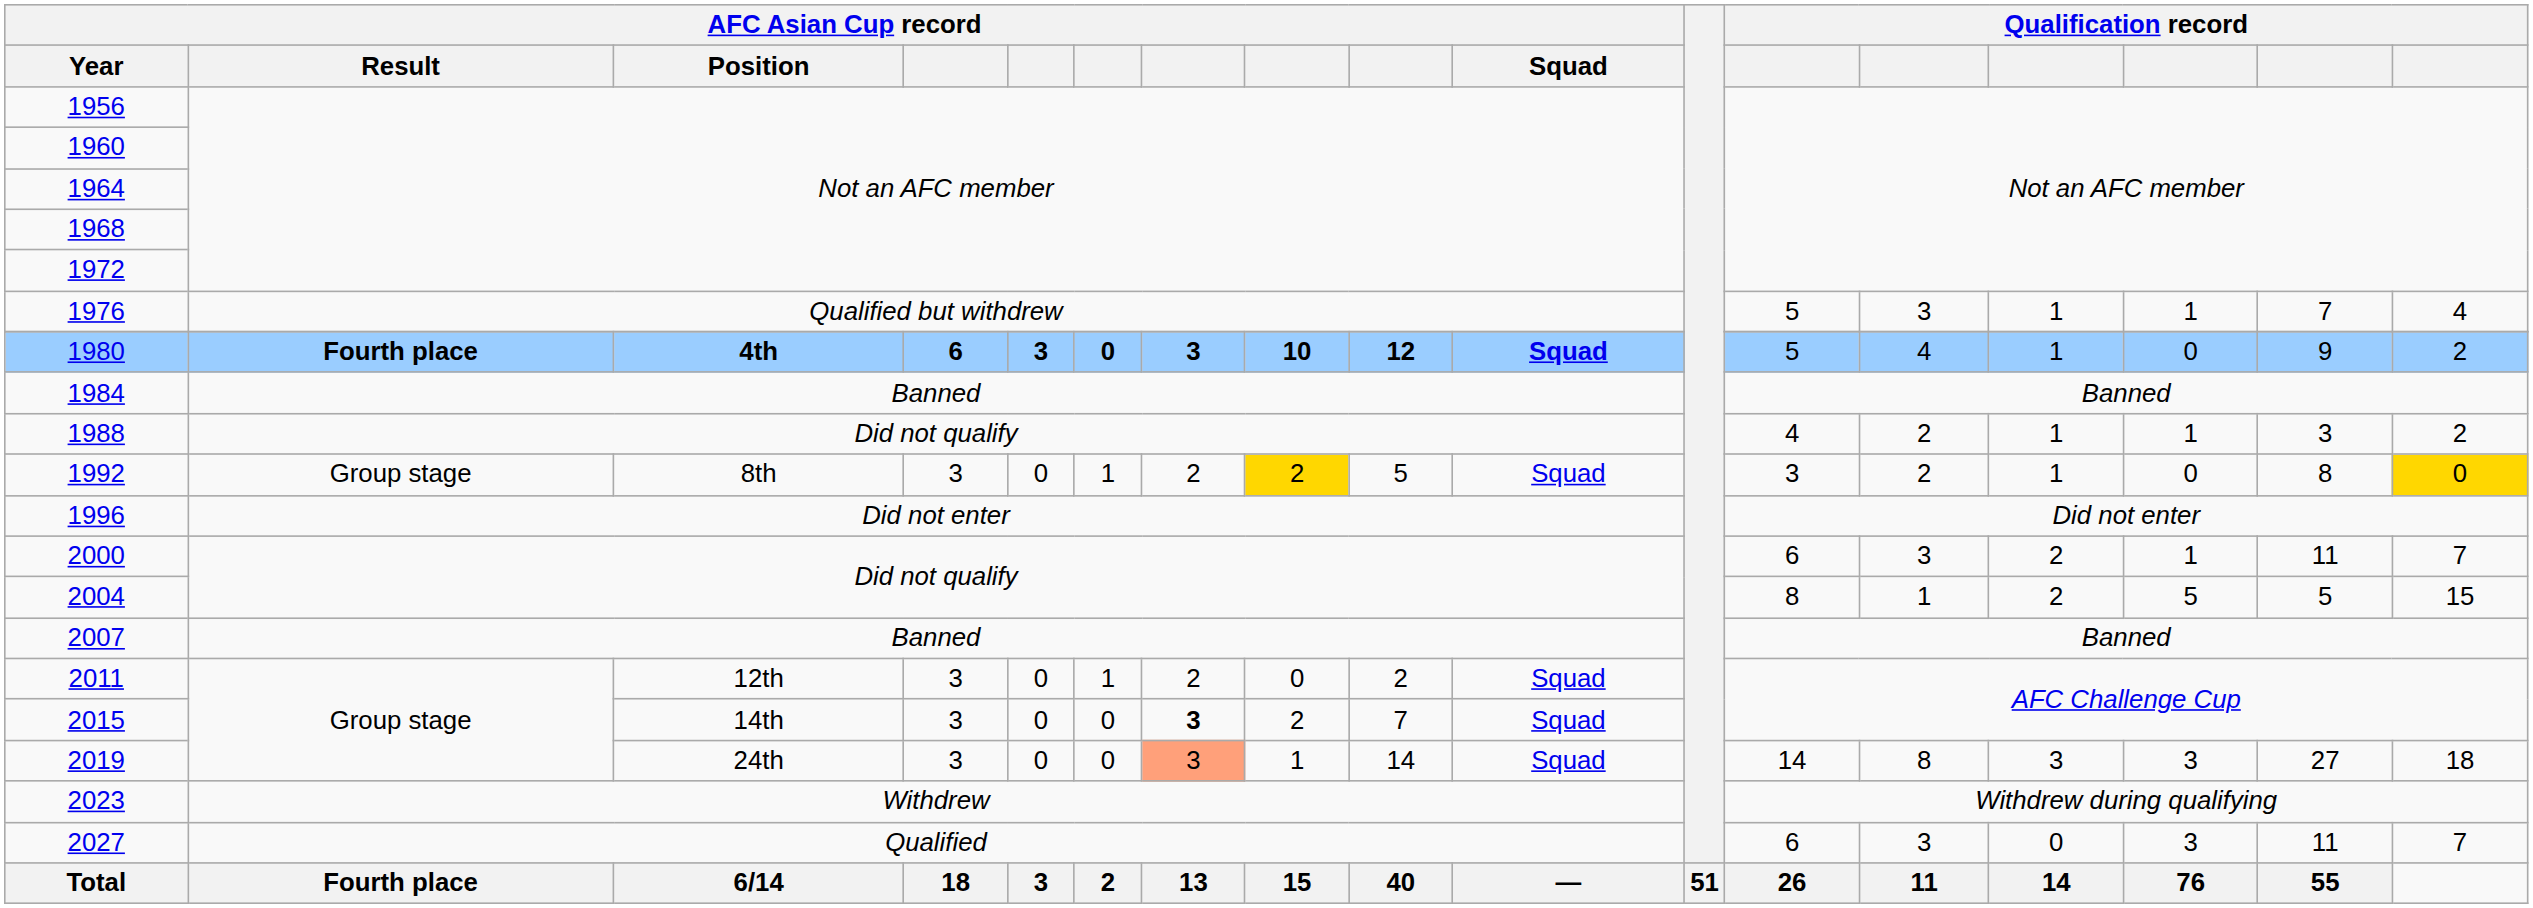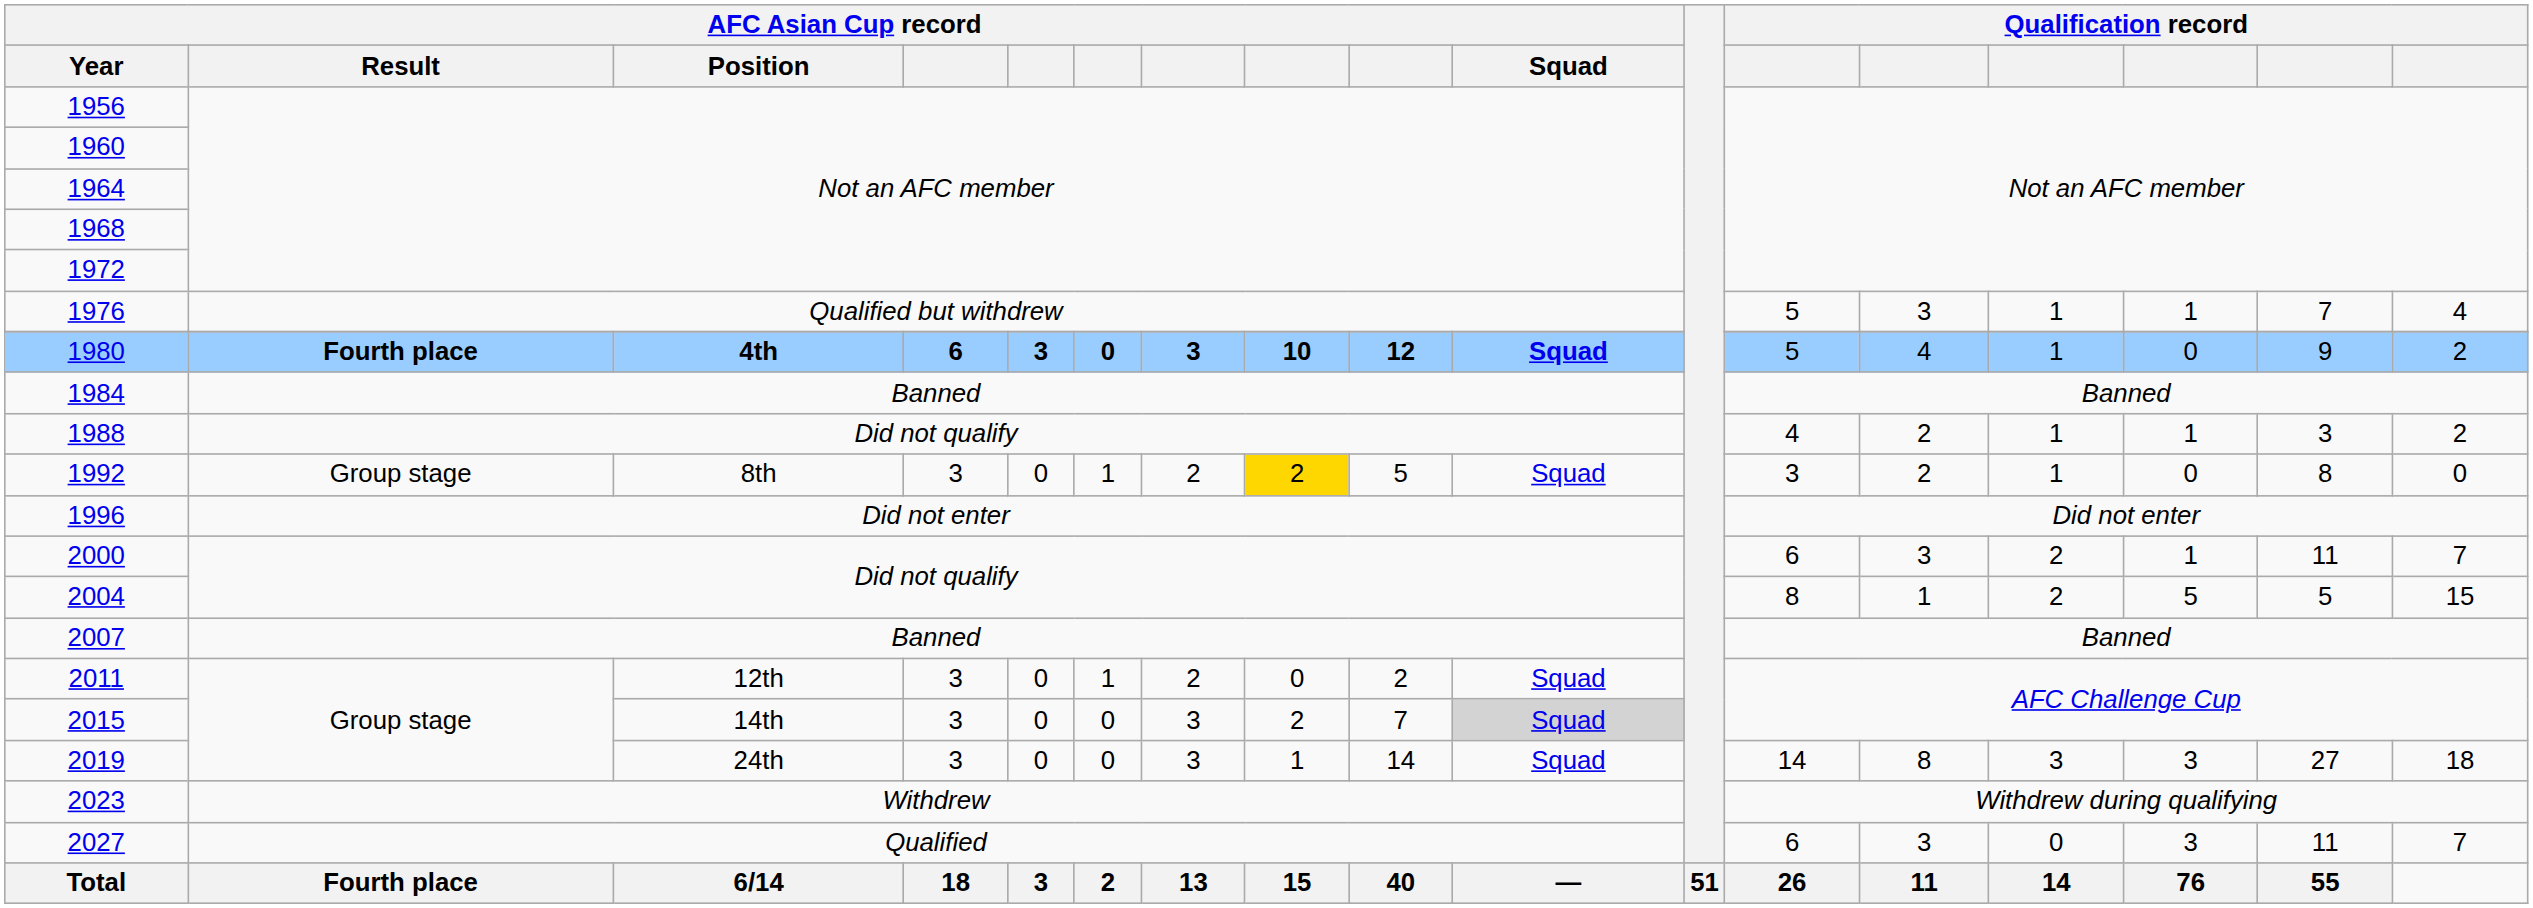(2460, 474) gold background -> (2460, 474) no background
(1193, 719) bold -> (1193, 719) normal
(1568, 719) no background -> (1568, 719) lightgrey background
(1193, 760) lightsalmon background -> (1193, 760) no background
